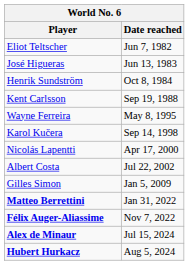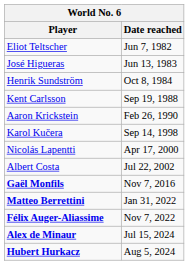+ row: (42, 115)
- row: (39, 115)
- row: (34, 183)
+ row: (35, 183)
